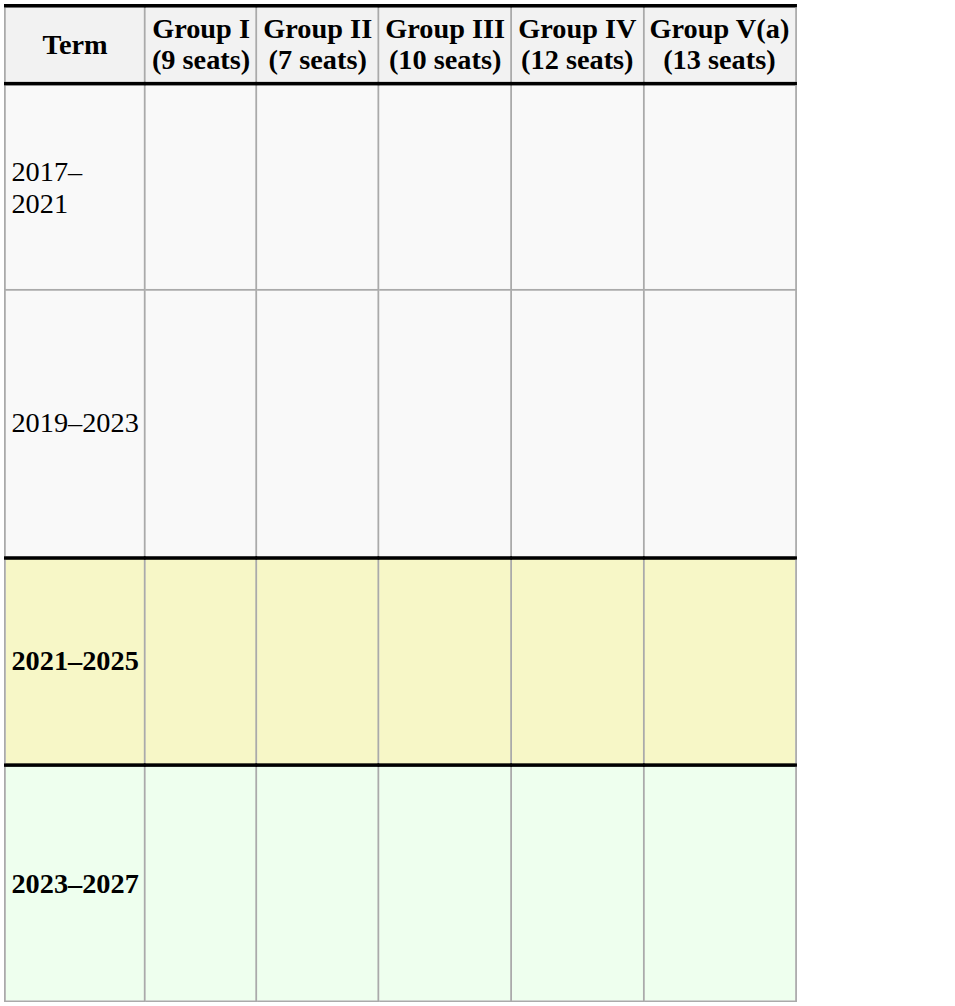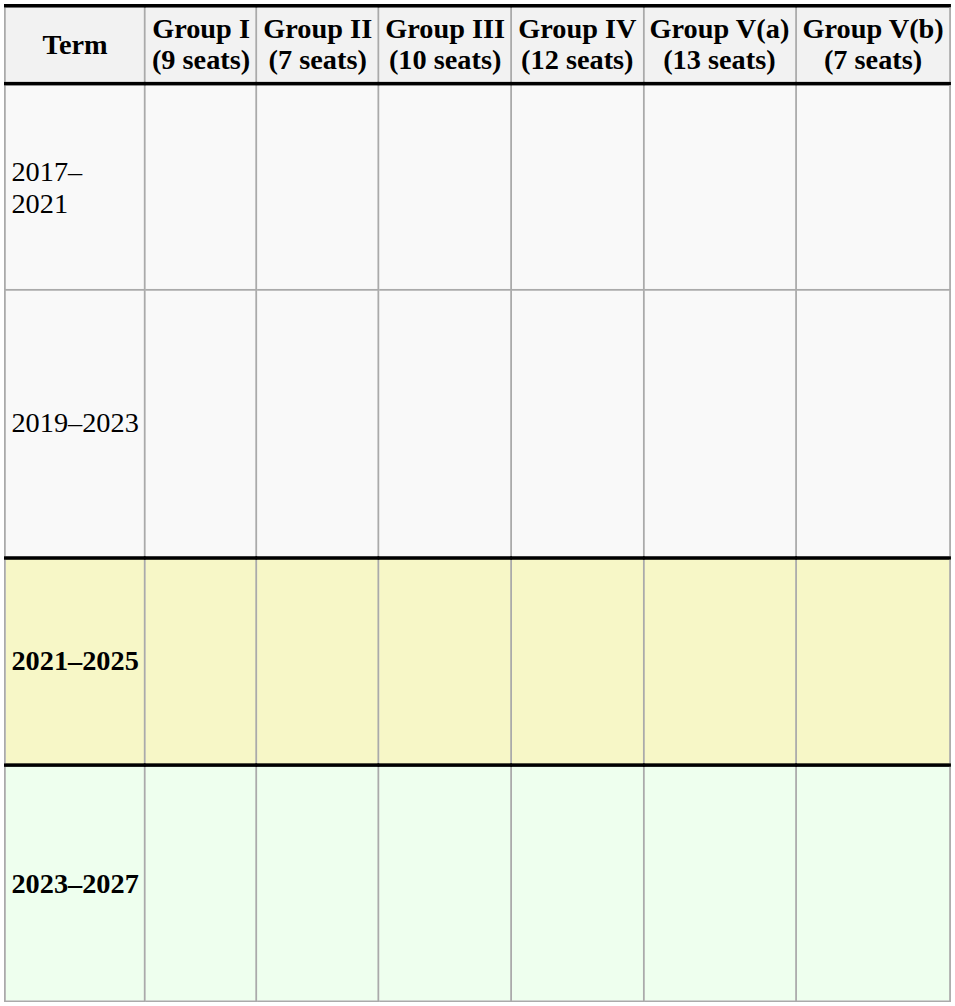+ column: (873, 44)
